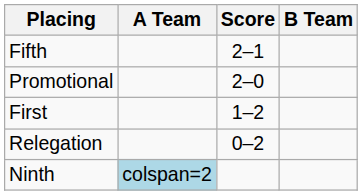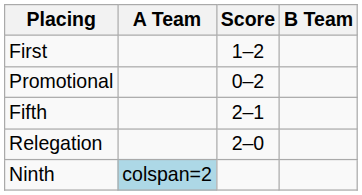rows swapped: (28, 112) <-> (28, 50)
(248, 81) 2–0 -> (248, 81) 0–2
(248, 143) 0–2 -> (248, 143) 2–0
